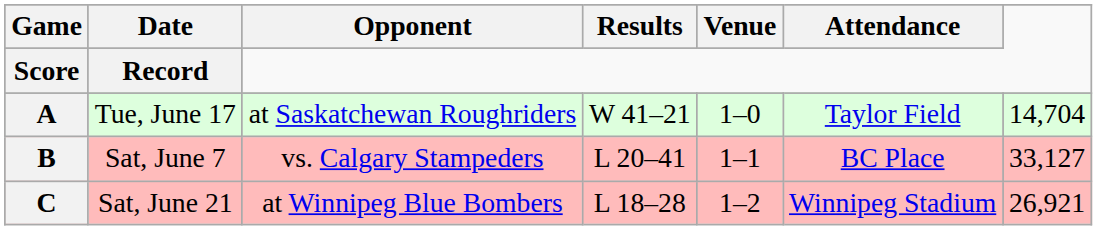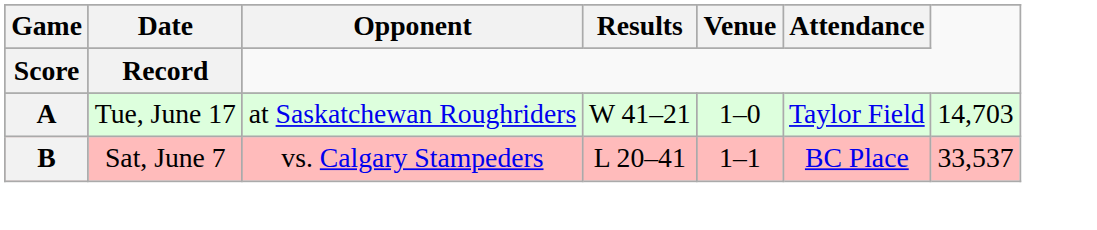(1047, 114) 14,704 -> (976, 114) 14,703
(1047, 158) 33,127 -> (976, 158) 33,537
- row: (47, 202)
